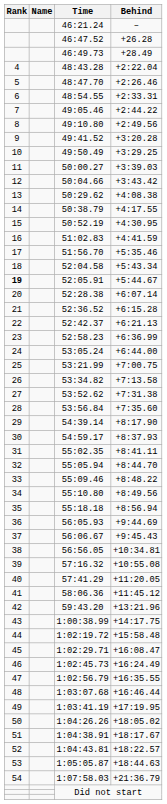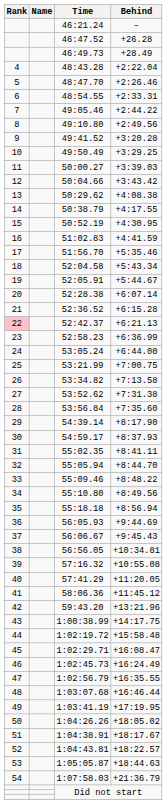(17, 281) bold -> (17, 281) normal
(17, 324) no background -> (17, 324) pink background
